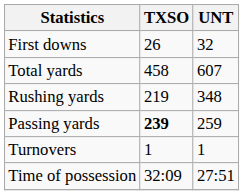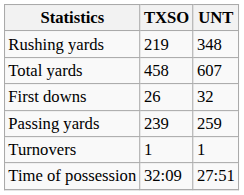rows swapped: (47, 44) <-> (56, 96)
(156, 123) bold -> (156, 123) normal
